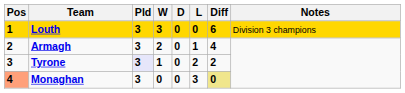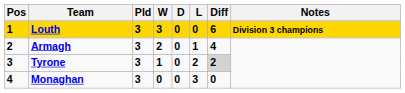(274, 30) normal -> (278, 29) bold
(138, 63) lavender background -> (138, 63) no background
(213, 63) no background -> (213, 63) lightgrey background
(10, 79) lightsalmon background -> (10, 79) no background
(213, 79) khaki background -> (213, 79) no background
